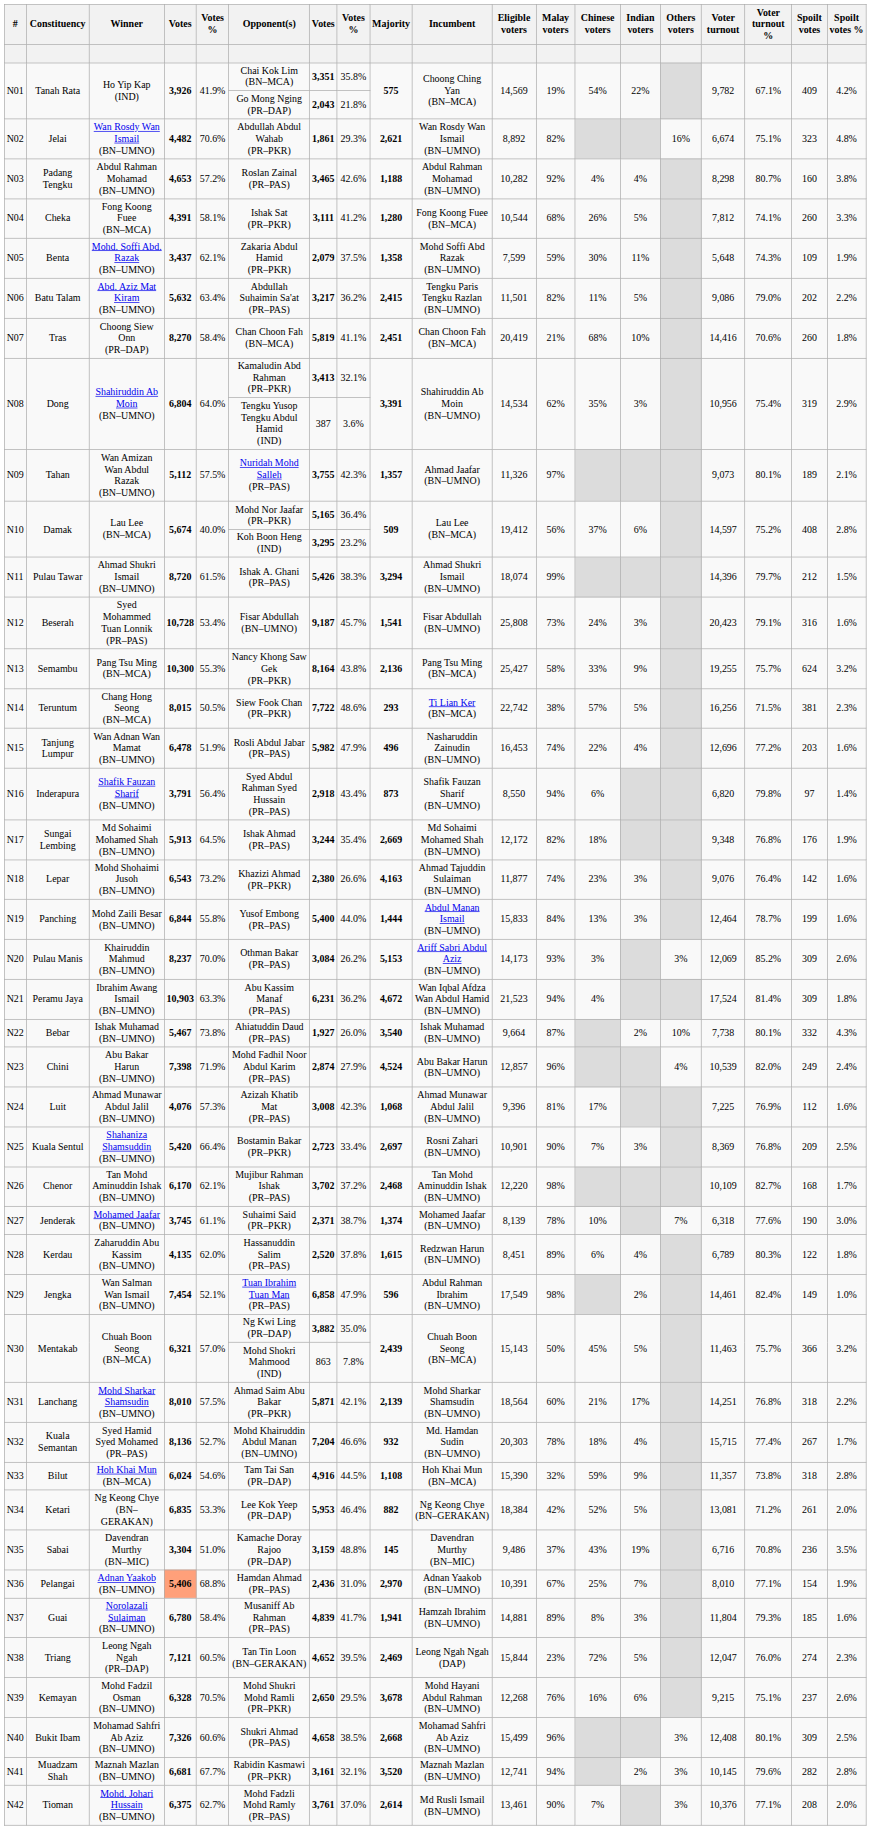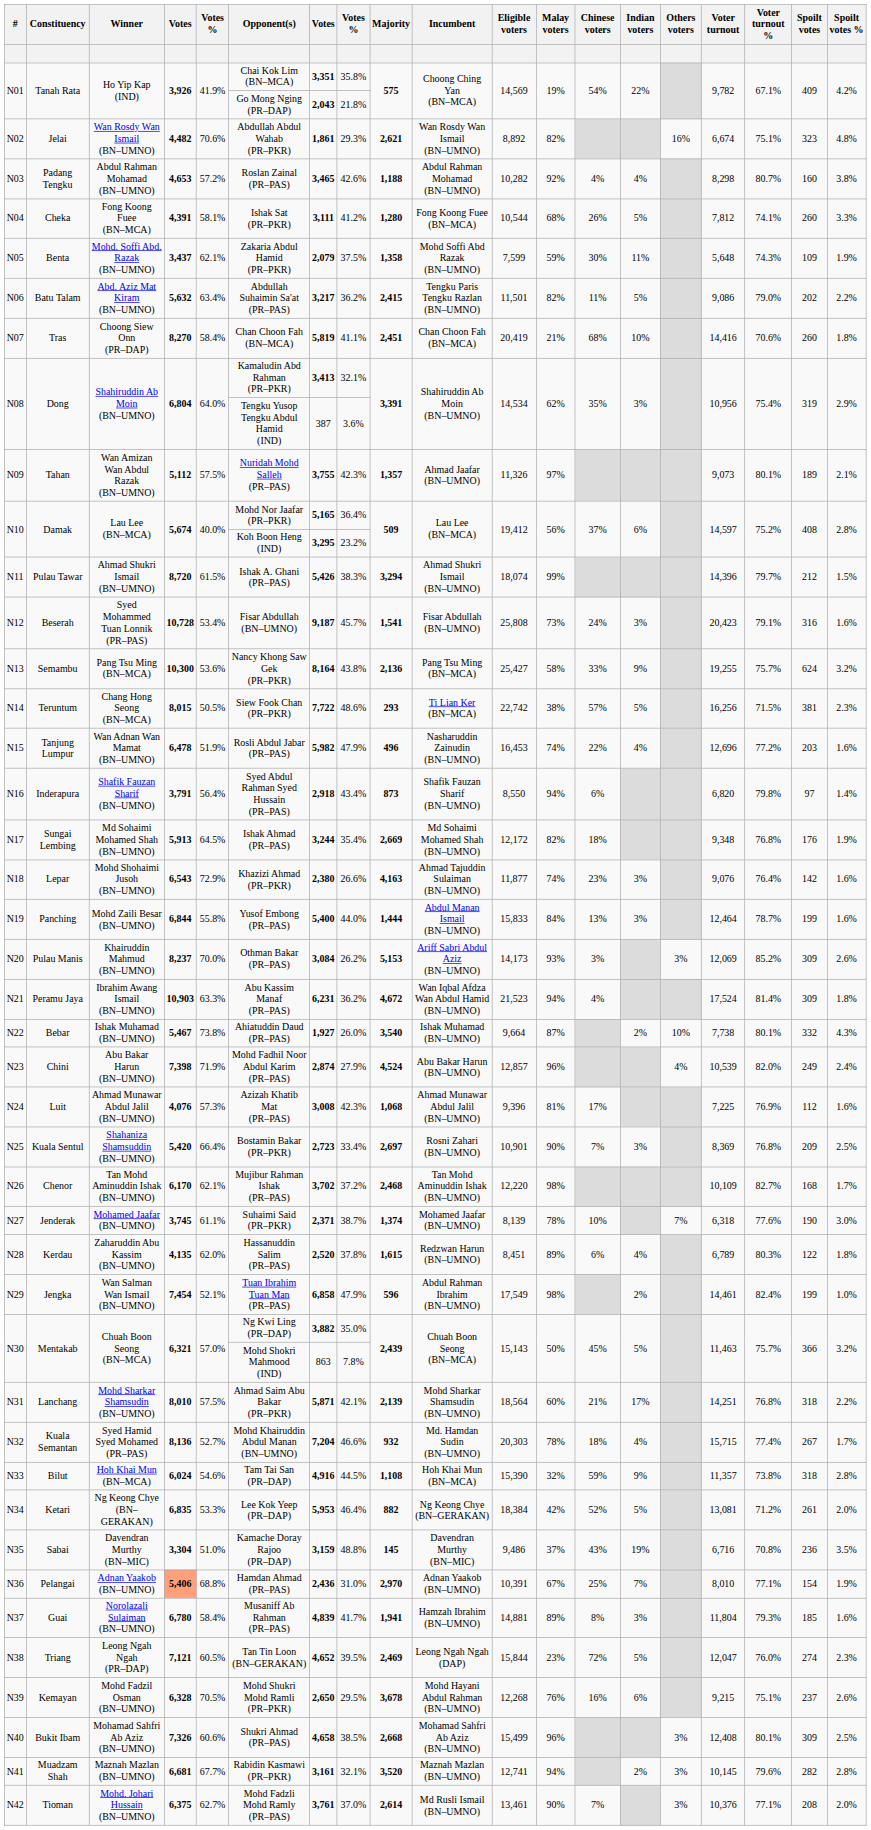(213, 669) 55.3% -> (213, 669) 53.6%
(213, 880) 73.2% -> (213, 880) 72.9%
(809, 1294) 149 -> (809, 1294) 199
